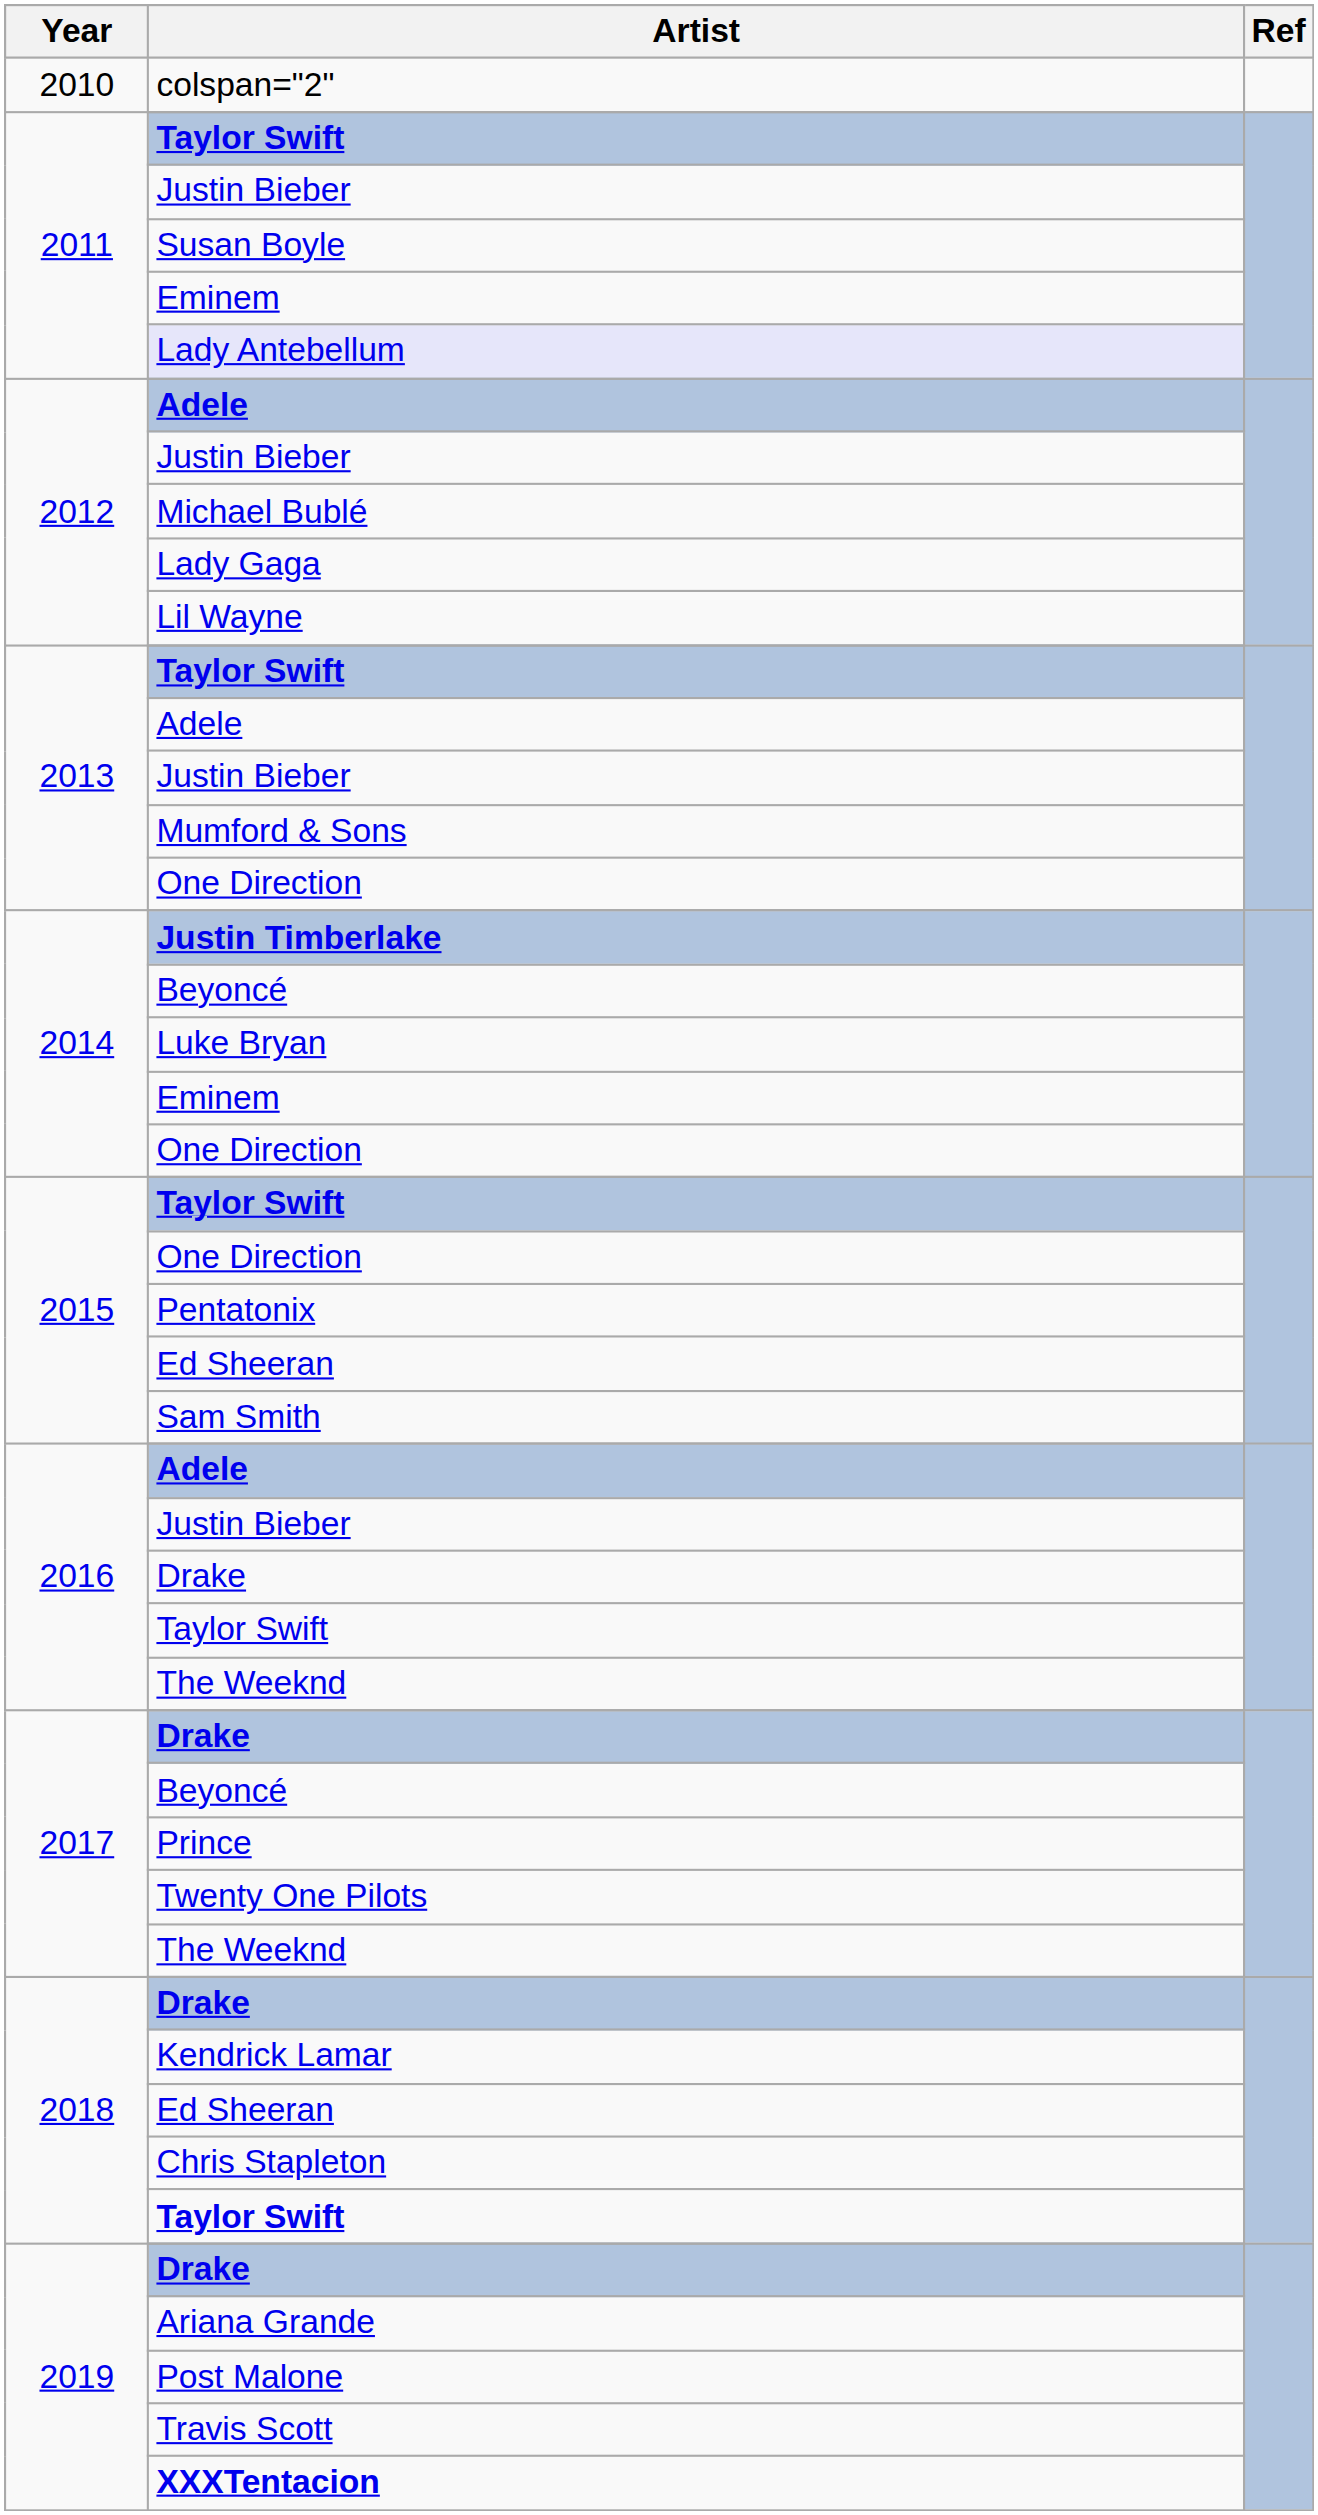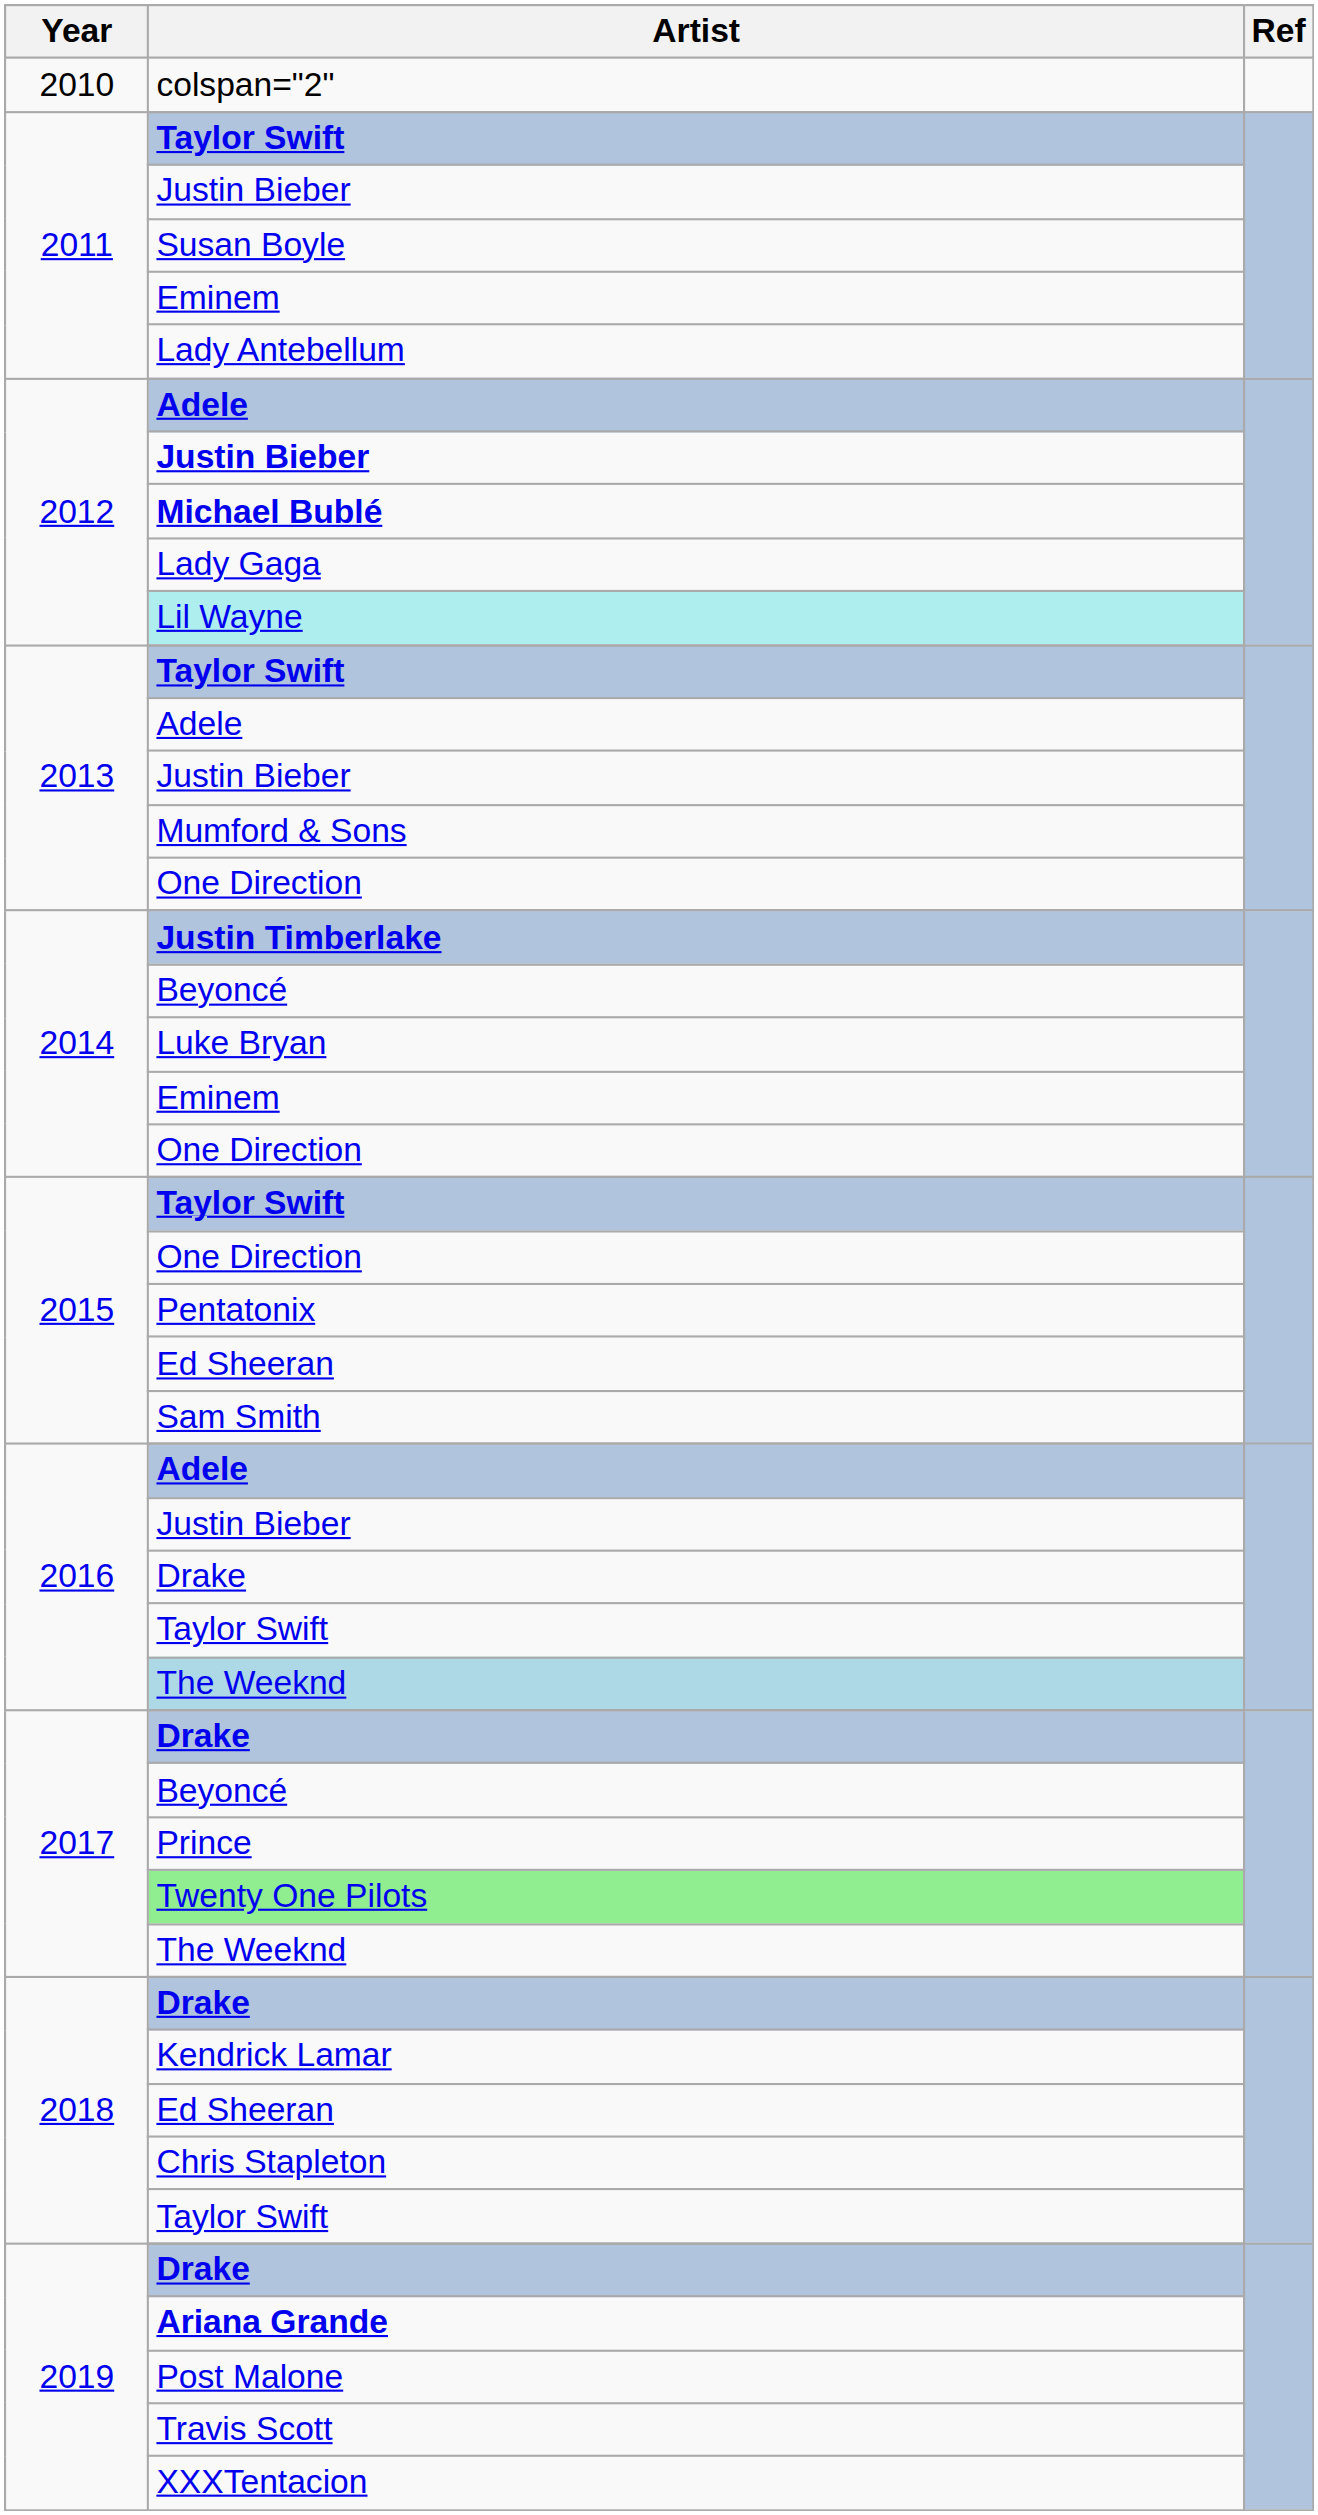(281, 350) lavender background -> (281, 350) no background
(254, 457) normal -> (263, 457) bold
(262, 510) normal -> (269, 510) bold
(230, 617) no background -> (230, 617) paleturquoise background
(251, 1683) no background -> (251, 1683) lightblue background
(292, 1896) no background -> (292, 1896) lightgreen background
(250, 2215) bold -> (242, 2215) normal
(266, 2322) normal -> (272, 2322) bold
(268, 2482) bold -> (262, 2482) normal
